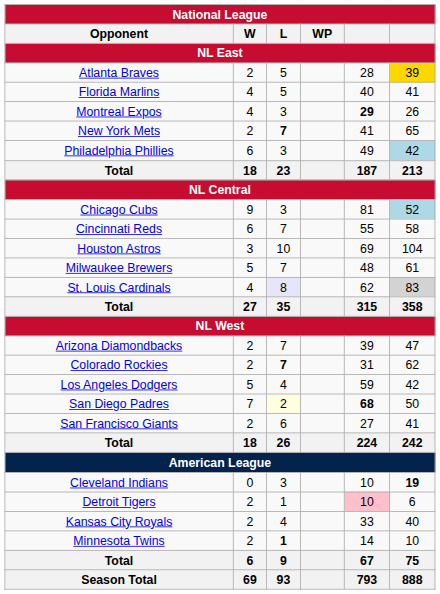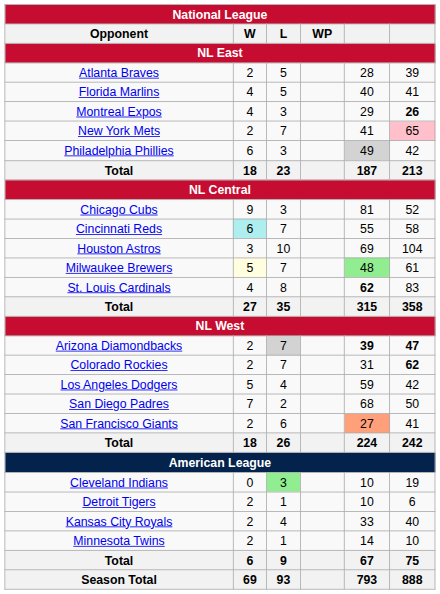(412, 73) gold background -> (412, 73) no background
(367, 112) bold -> (367, 112) normal
(412, 112) normal -> (412, 112) bold
(283, 131) bold -> (283, 131) normal
(412, 131) no background -> (412, 131) pink background
(367, 151) no background -> (367, 151) lightgrey background
(412, 151) lightblue background -> (412, 151) no background
(412, 209) lightblue background -> (412, 209) no background
(250, 229) no background -> (250, 229) paleturquoise background
(250, 268) no background -> (250, 268) lightyellow background
(367, 268) no background -> (367, 268) lightgreen background
(283, 287) lavender background -> (283, 287) no background
(367, 287) normal -> (367, 287) bold
(412, 287) lightgrey background -> (412, 287) no background
(283, 345) no background -> (283, 345) lightgrey background
(367, 345) normal -> (367, 345) bold
(412, 345) normal -> (412, 345) bold
(283, 365) bold -> (283, 365) normal
(412, 365) normal -> (412, 365) bold
(283, 404) lightyellow background -> (283, 404) no background
(367, 404) bold -> (367, 404) normal
(367, 423) no background -> (367, 423) lightsalmon background
(283, 482) no background -> (283, 482) lightgreen background
(412, 482) bold -> (412, 482) normal
(367, 501) pink background -> (367, 501) no background
(283, 540) bold -> (283, 540) normal
